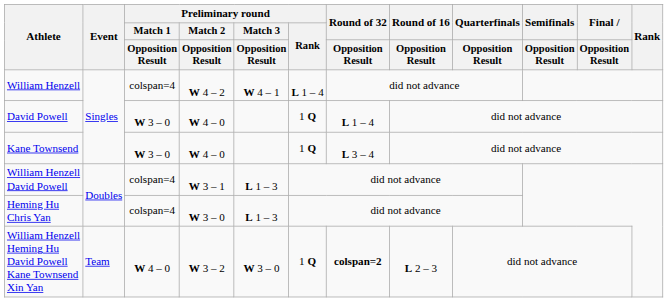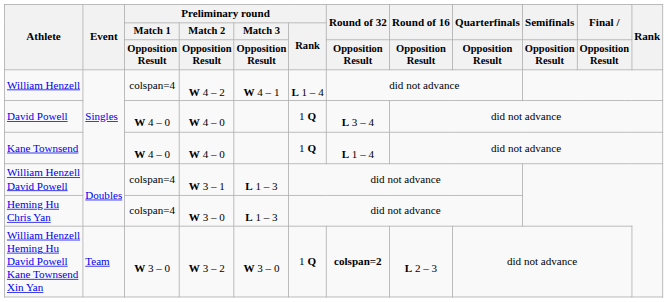(152, 123) W 3 – 0 -> (152, 123) W 4 – 0
(358, 123) L 1 – 4 -> (358, 123) L 3 – 4
(152, 155) W 3 – 0 -> (152, 155) W 4 – 0
(358, 155) L 3 – 4 -> (358, 155) L 1 – 4
(152, 268) W 4 – 0 -> (152, 268) W 3 – 0
